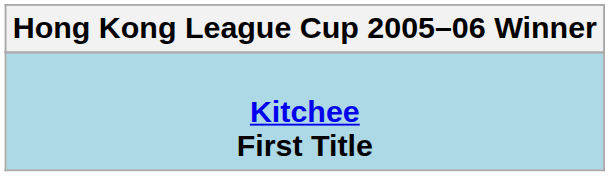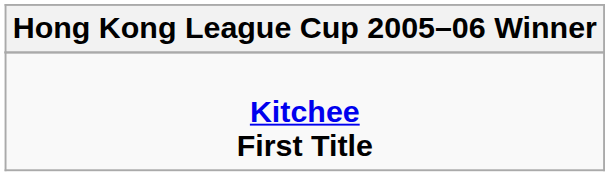(305, 128) lightblue background -> (305, 128) no background
